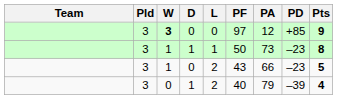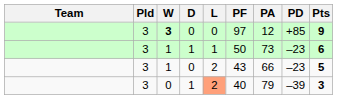(321, 49) 8 -> (321, 49) 6
(214, 85) no background -> (214, 85) lightsalmon background
(321, 85) 4 -> (321, 85) 3
